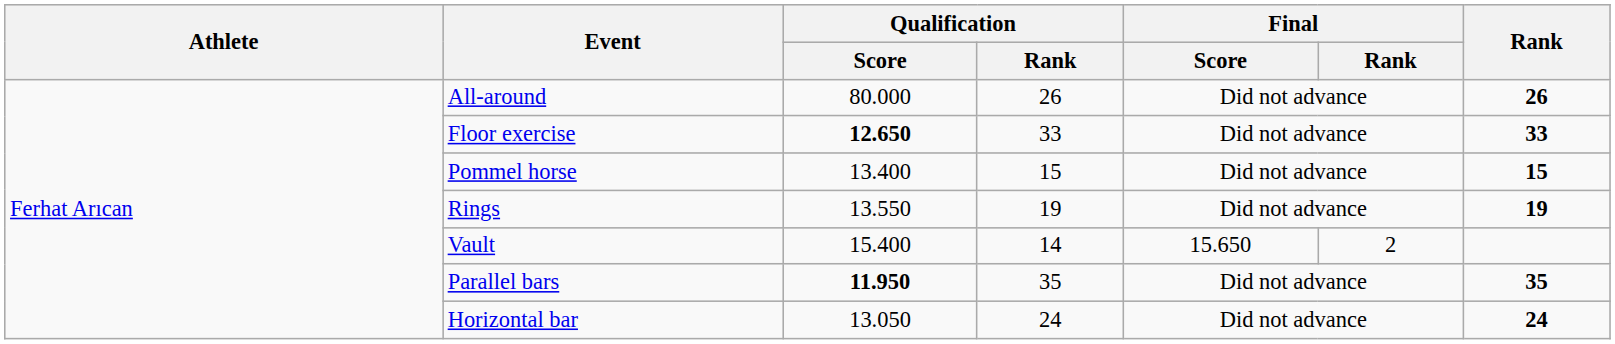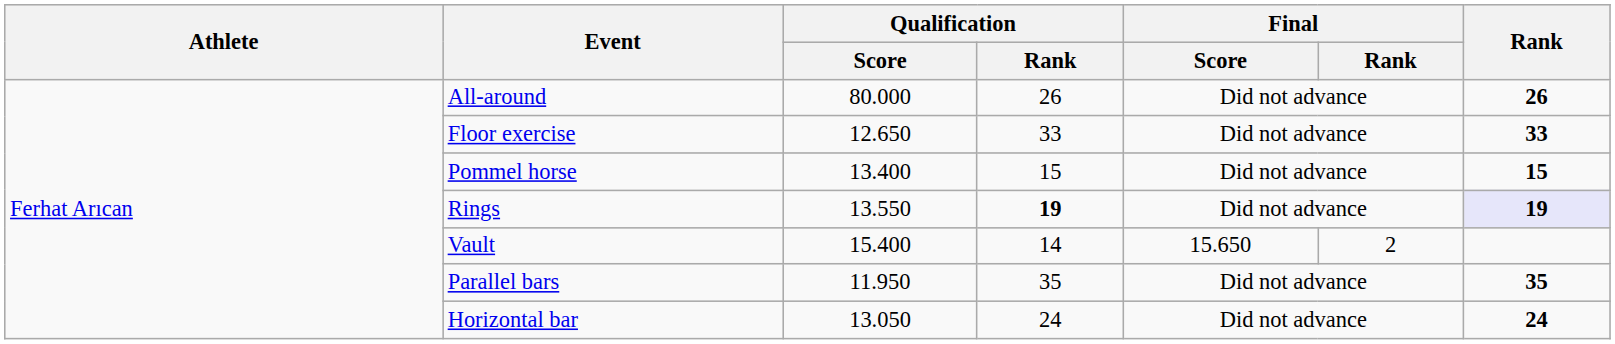(880, 134) bold -> (880, 134) normal
(1050, 208) normal -> (1050, 208) bold
(1536, 208) no background -> (1536, 208) lavender background
(880, 282) bold -> (880, 282) normal
